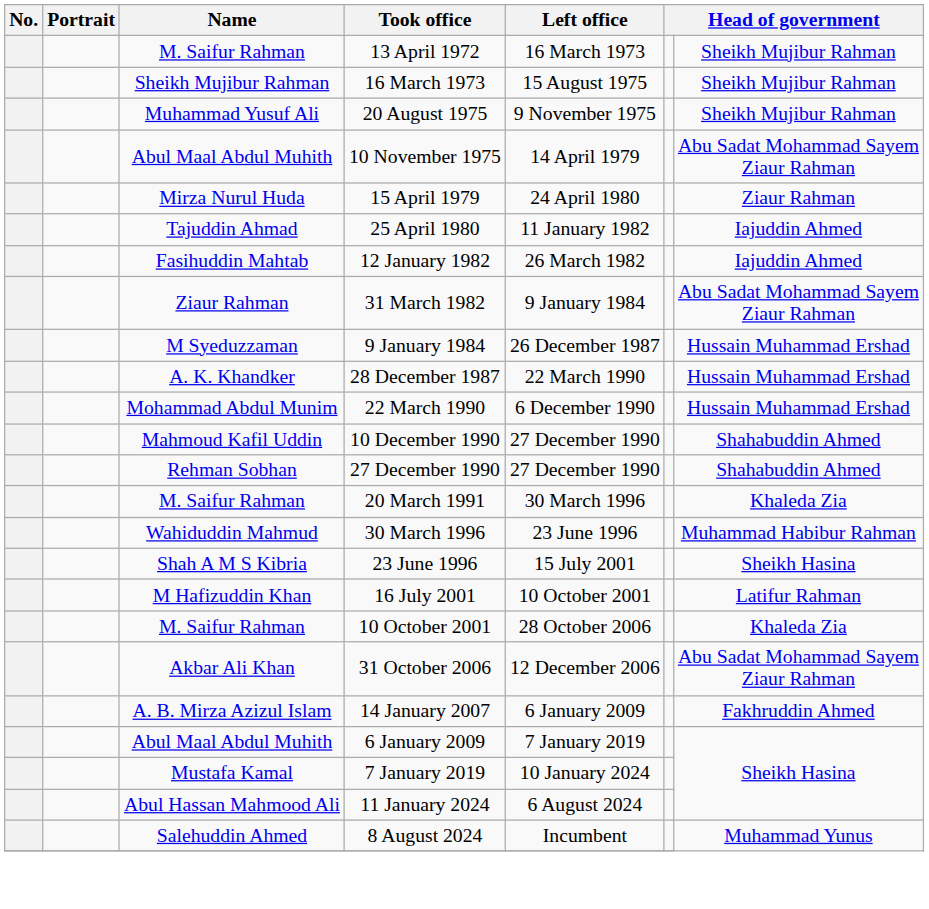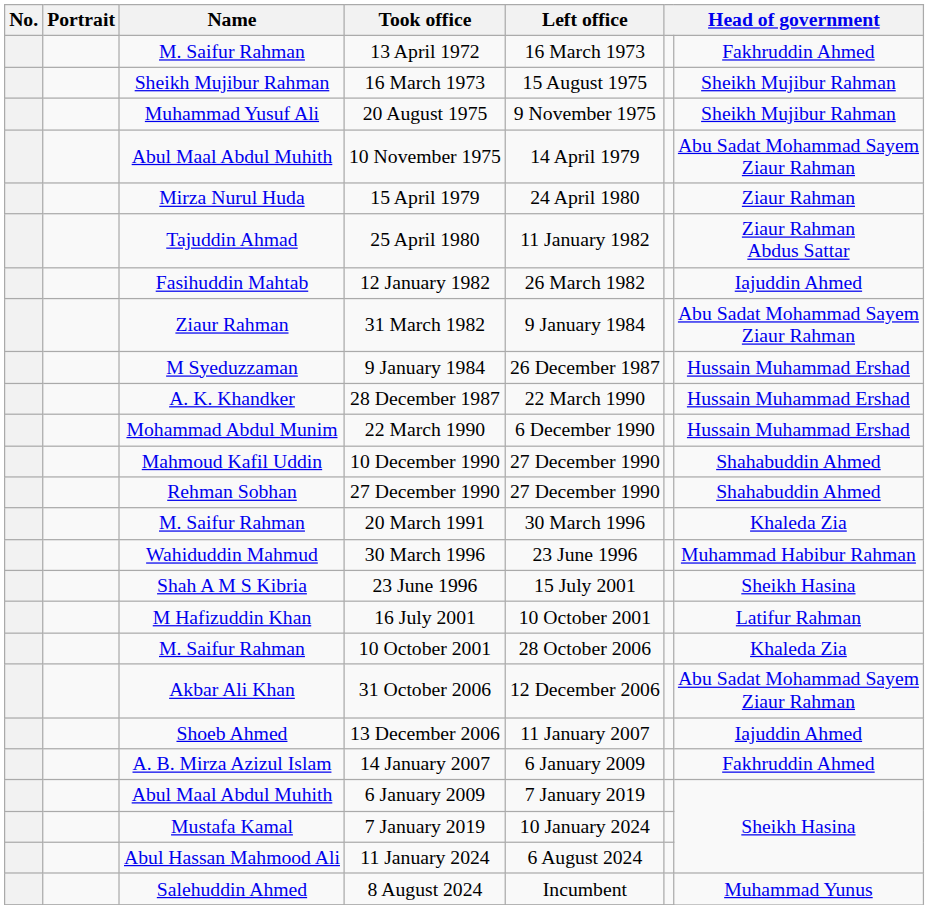(798, 51) Sheikh Mujibur Rahman -> (798, 51) Fakhruddin Ahmed
(798, 229) Iajuddin Ahmed -> (798, 240) Ziaur Rahman Abdus Sattar
+ row: (425, 732)
